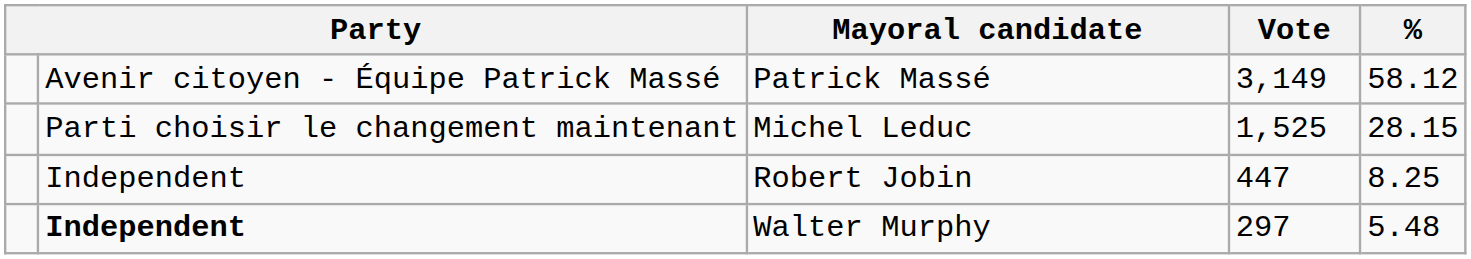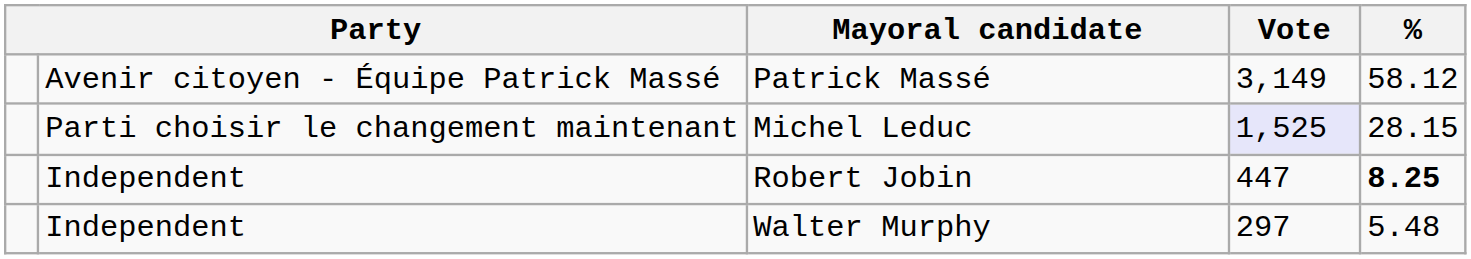(1281, 129) no background -> (1281, 129) lavender background
(1404, 179) normal -> (1404, 179) bold
(146, 228) bold -> (146, 228) normal
